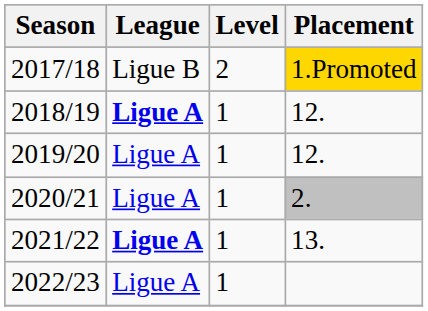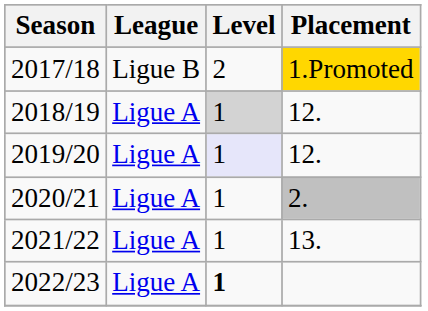(158, 111) bold -> (156, 111) normal
(222, 111) no background -> (219, 111) lightgrey background
(222, 154) no background -> (219, 154) lavender background
(158, 240) bold -> (156, 240) normal
(222, 283) normal -> (219, 283) bold
